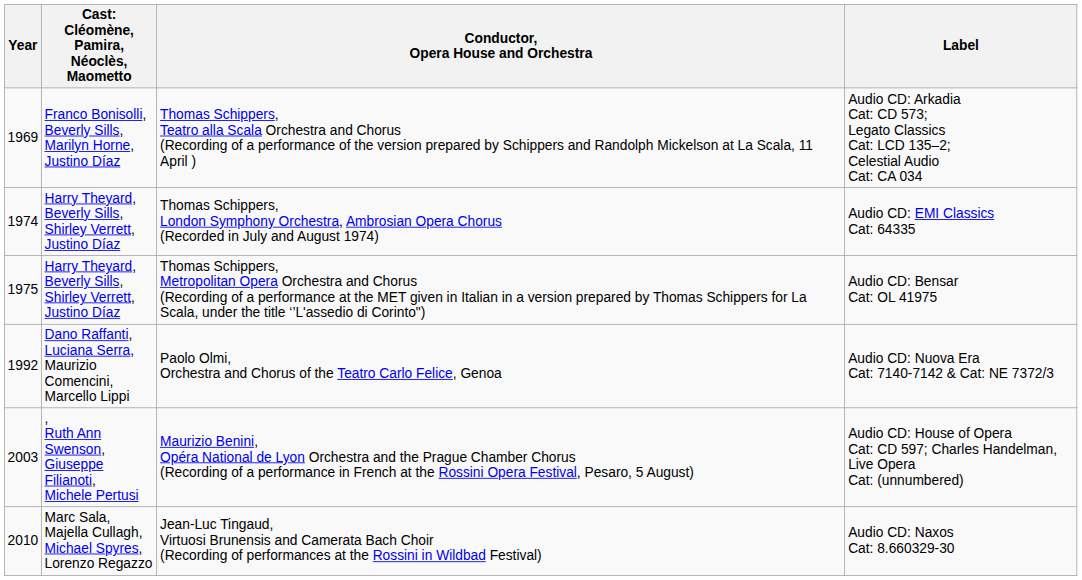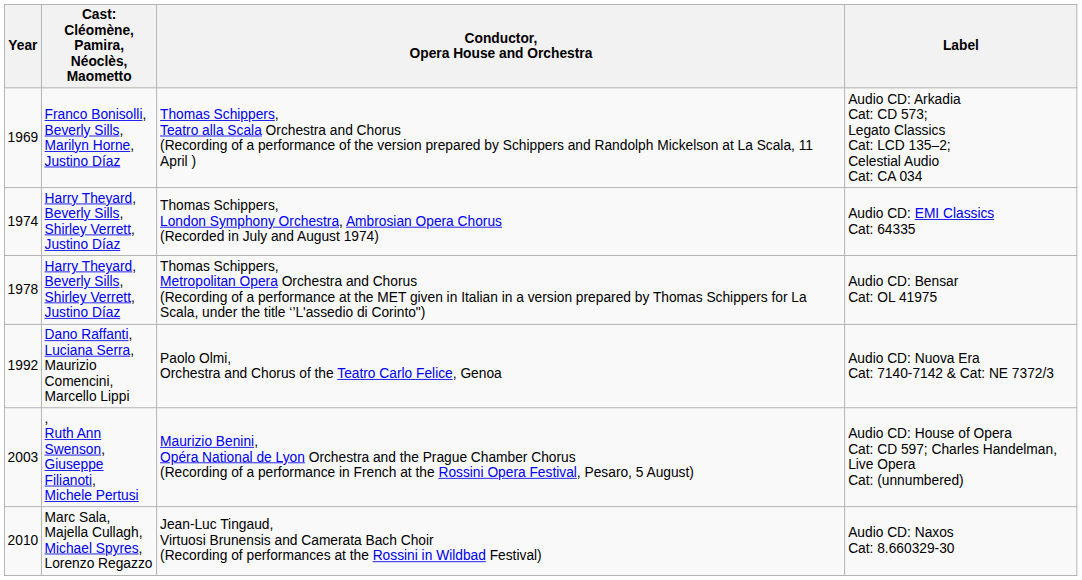(23, 289) 1975 -> (23, 289) 1978
